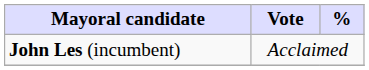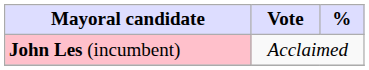(95, 49) no background -> (95, 49) pink background
